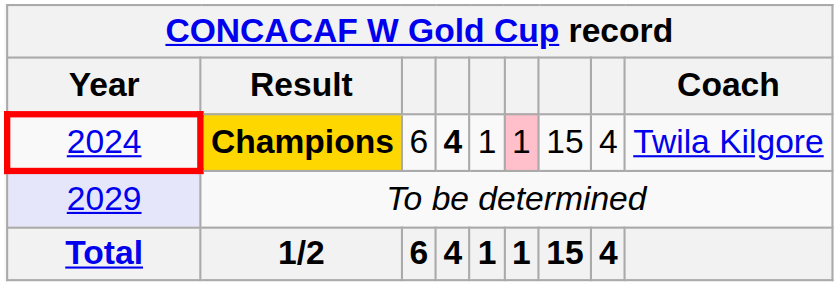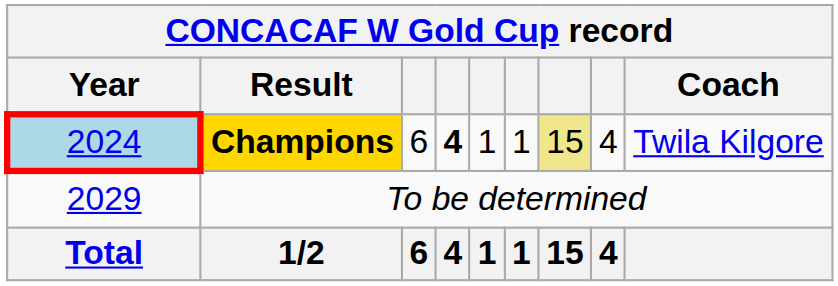(104, 141) no background -> (104, 141) lightblue background
(521, 141) pink background -> (521, 141) no background
(565, 141) no background -> (565, 141) khaki background
(104, 199) lavender background -> (104, 199) no background
